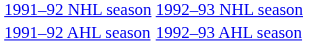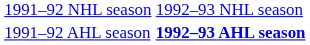(229, 33) normal -> (231, 33) bold
